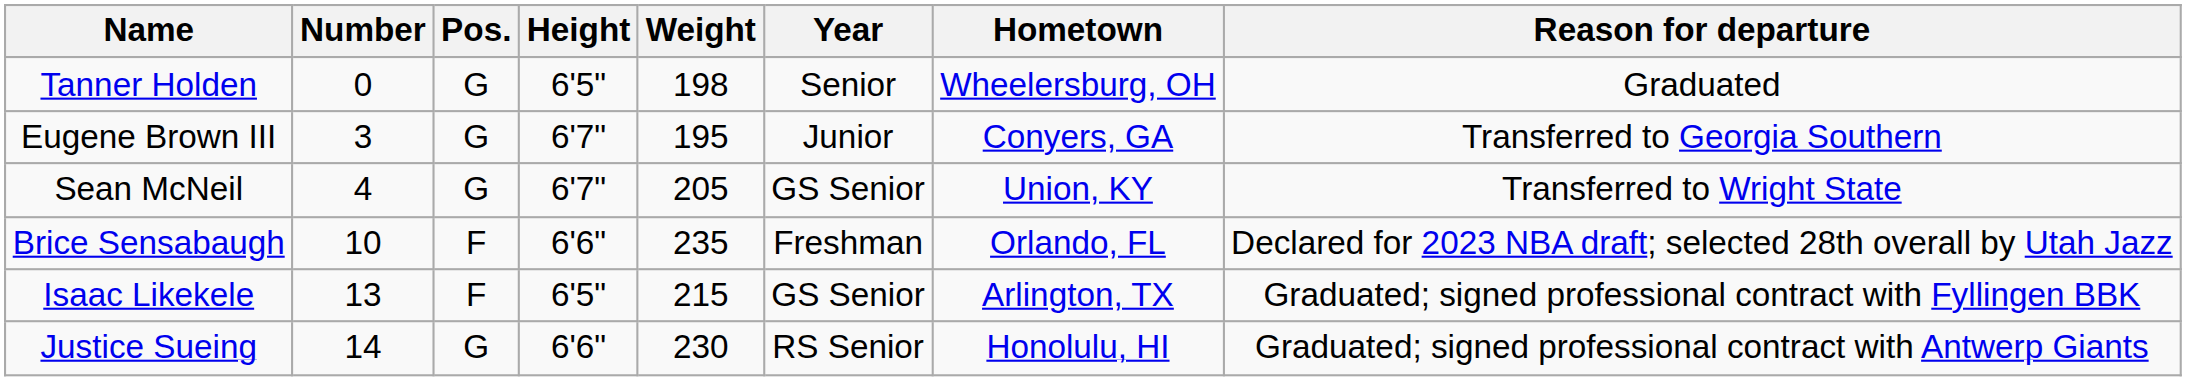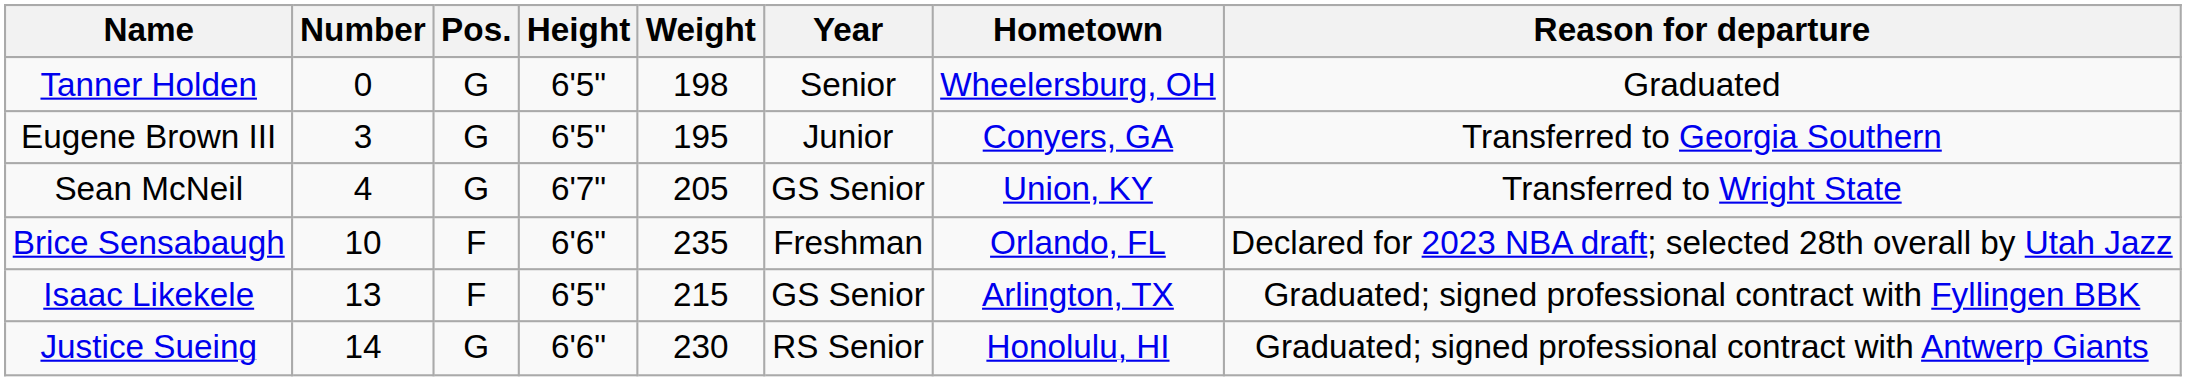(579, 136) 6'7" -> (579, 136) 6'5"
